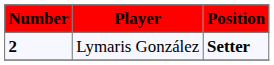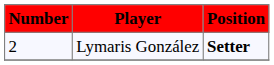(13, 46) bold -> (13, 46) normal
